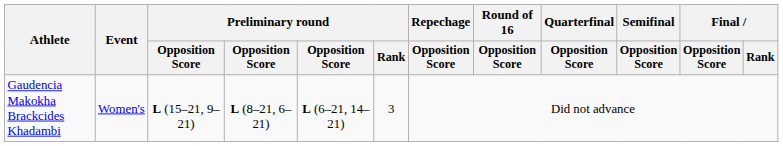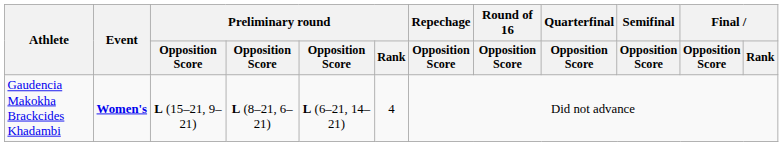(121, 108) normal -> (122, 108) bold
(391, 108) 3 -> (391, 108) 4
